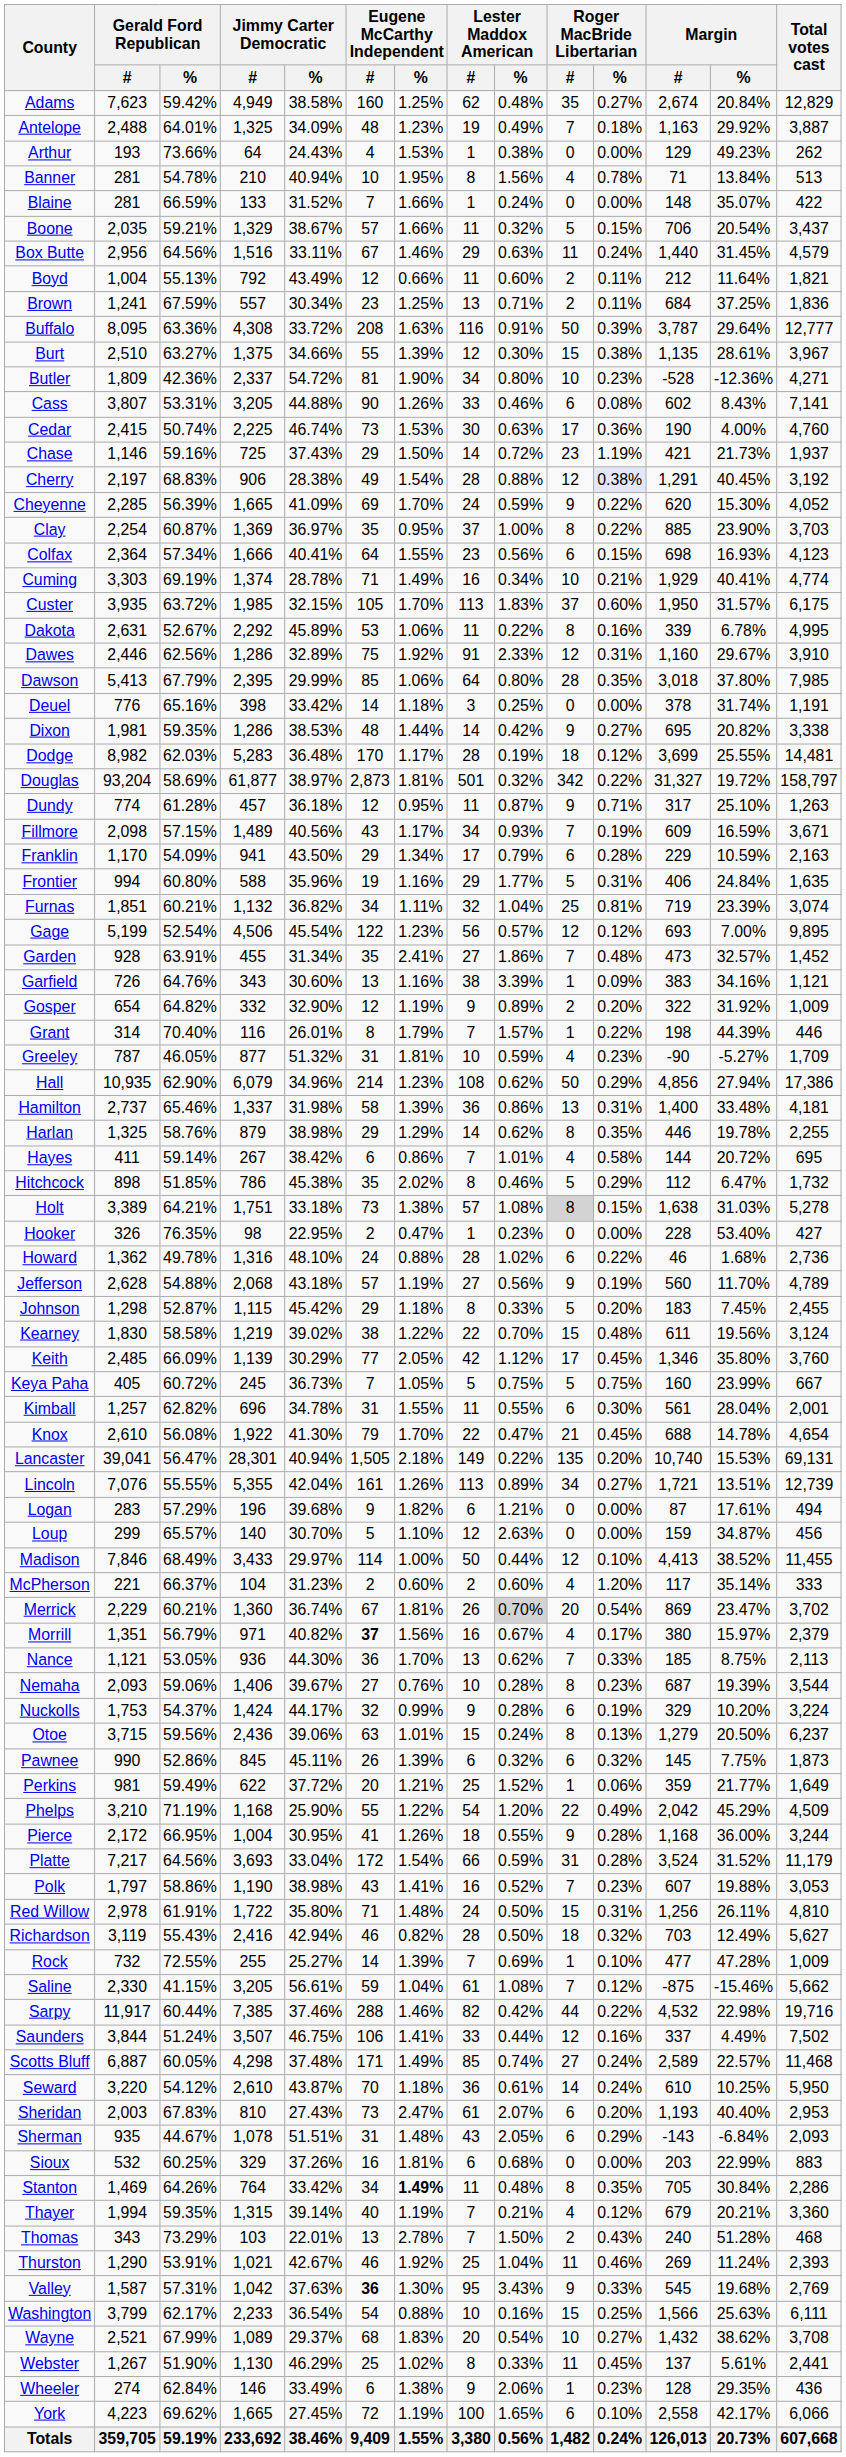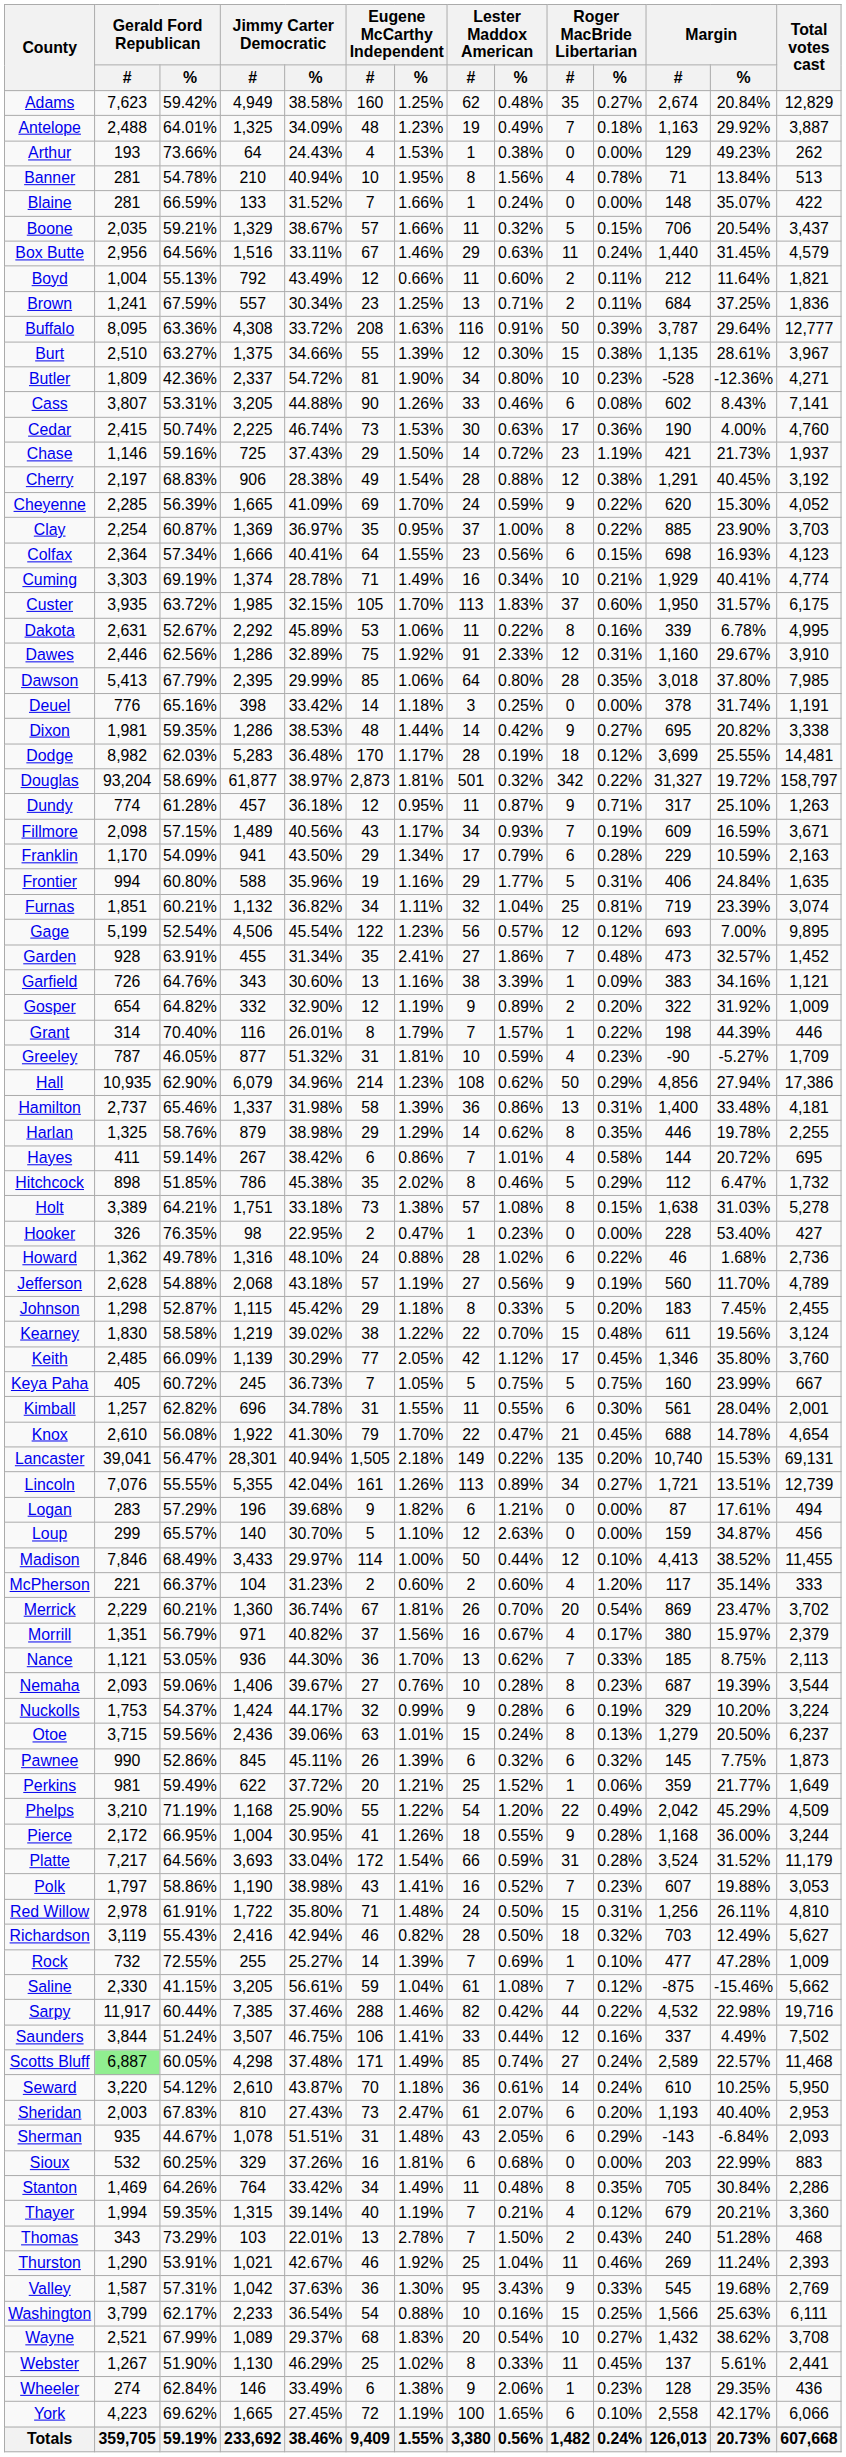(620, 479) lavender background -> (620, 479) no background
(570, 1208) lightgrey background -> (570, 1208) no background
(521, 1610) lightgrey background -> (521, 1610) no background
(370, 1635) bold -> (370, 1635) normal
(127, 2062) no background -> (127, 2062) lightgreen background
(421, 2188) bold -> (421, 2188) normal
(370, 2288) bold -> (370, 2288) normal
